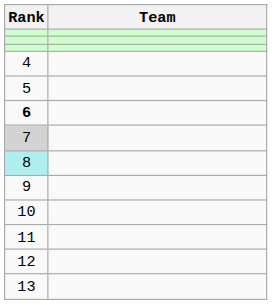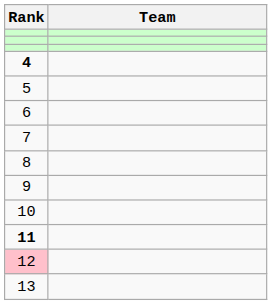(26, 63) normal -> (26, 63) bold
(26, 113) bold -> (26, 113) normal
(26, 138) lightgrey background -> (26, 138) no background
(26, 163) paleturquoise background -> (26, 163) no background
(26, 237) normal -> (26, 237) bold
(26, 262) no background -> (26, 262) pink background
